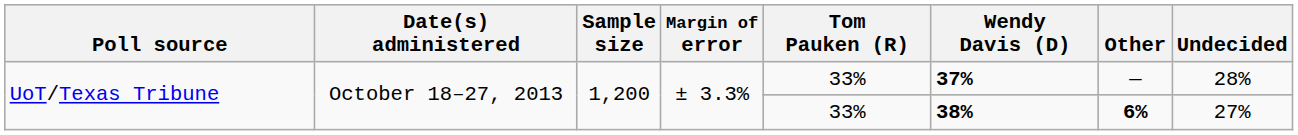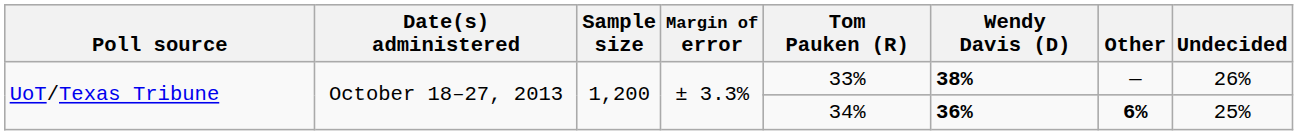(954, 79) 37% -> (954, 79) 38%
(1232, 79) 28% -> (1232, 79) 26%
(847, 112) 33% -> (847, 112) 34%
(954, 112) 38% -> (954, 112) 36%
(1232, 112) 27% -> (1232, 112) 25%
